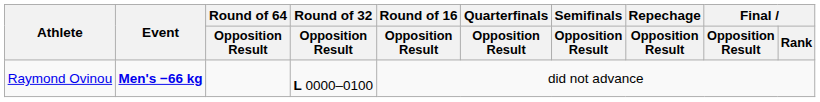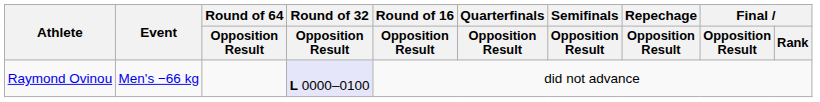(161, 79) bold -> (159, 79) normal
(333, 86) no background -> (330, 86) lavender background
